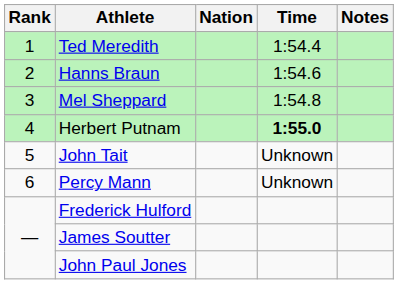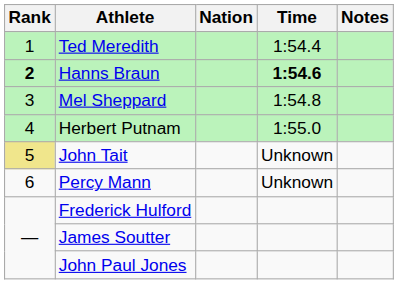(30, 73) normal -> (30, 73) bold
(297, 73) normal -> (297, 73) bold
(297, 127) bold -> (297, 127) normal
(30, 155) no background -> (30, 155) khaki background
